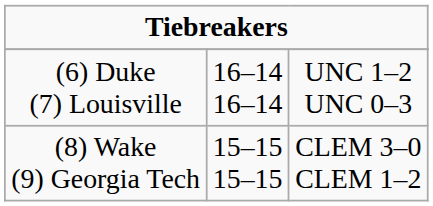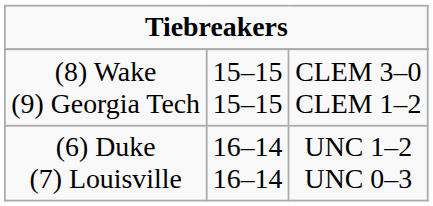rows swapped: (106, 87) <-> (106, 162)
